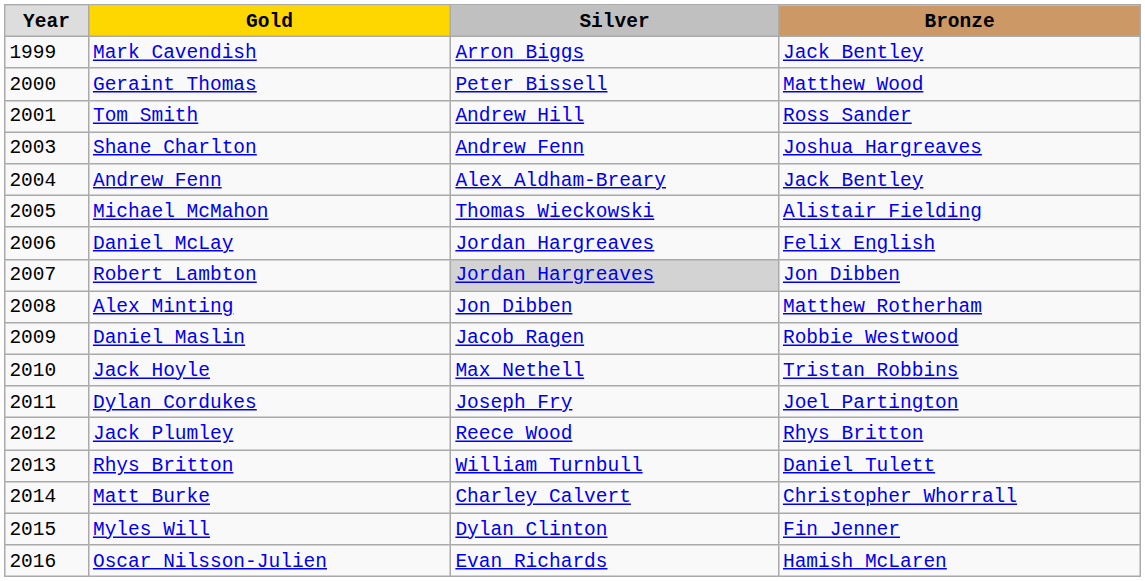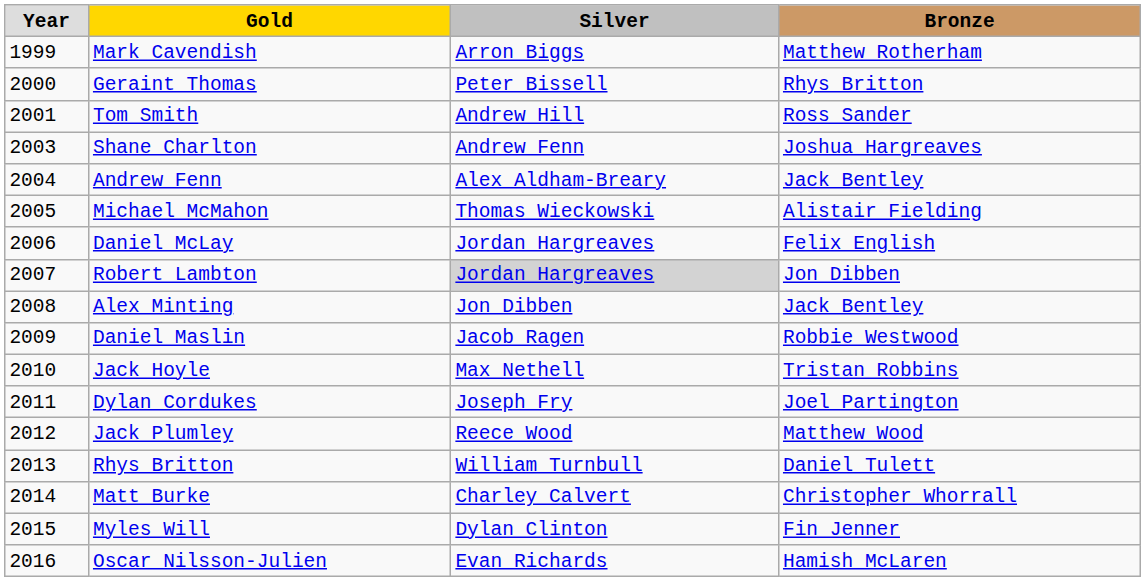(853, 52) Jack Bentley -> (882, 52) Matthew Rotherham
(853, 84) Matthew Wood -> (853, 84) Rhys Britton
(882, 307) Matthew Rotherham -> (853, 307) Jack Bentley
(853, 434) Rhys Britton -> (853, 434) Matthew Wood
